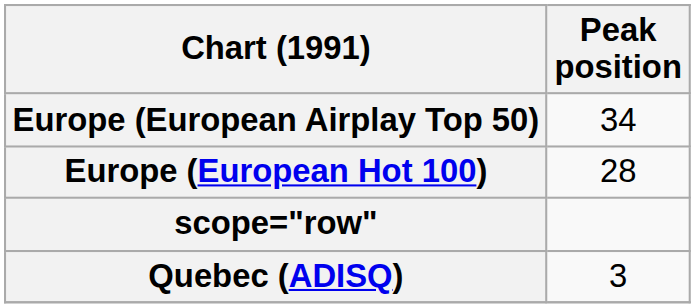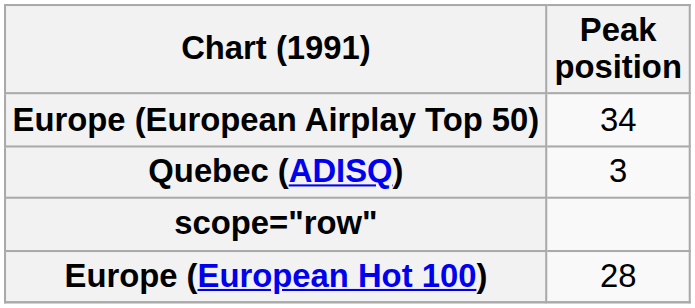rows swapped: (276, 171) <-> (276, 275)
